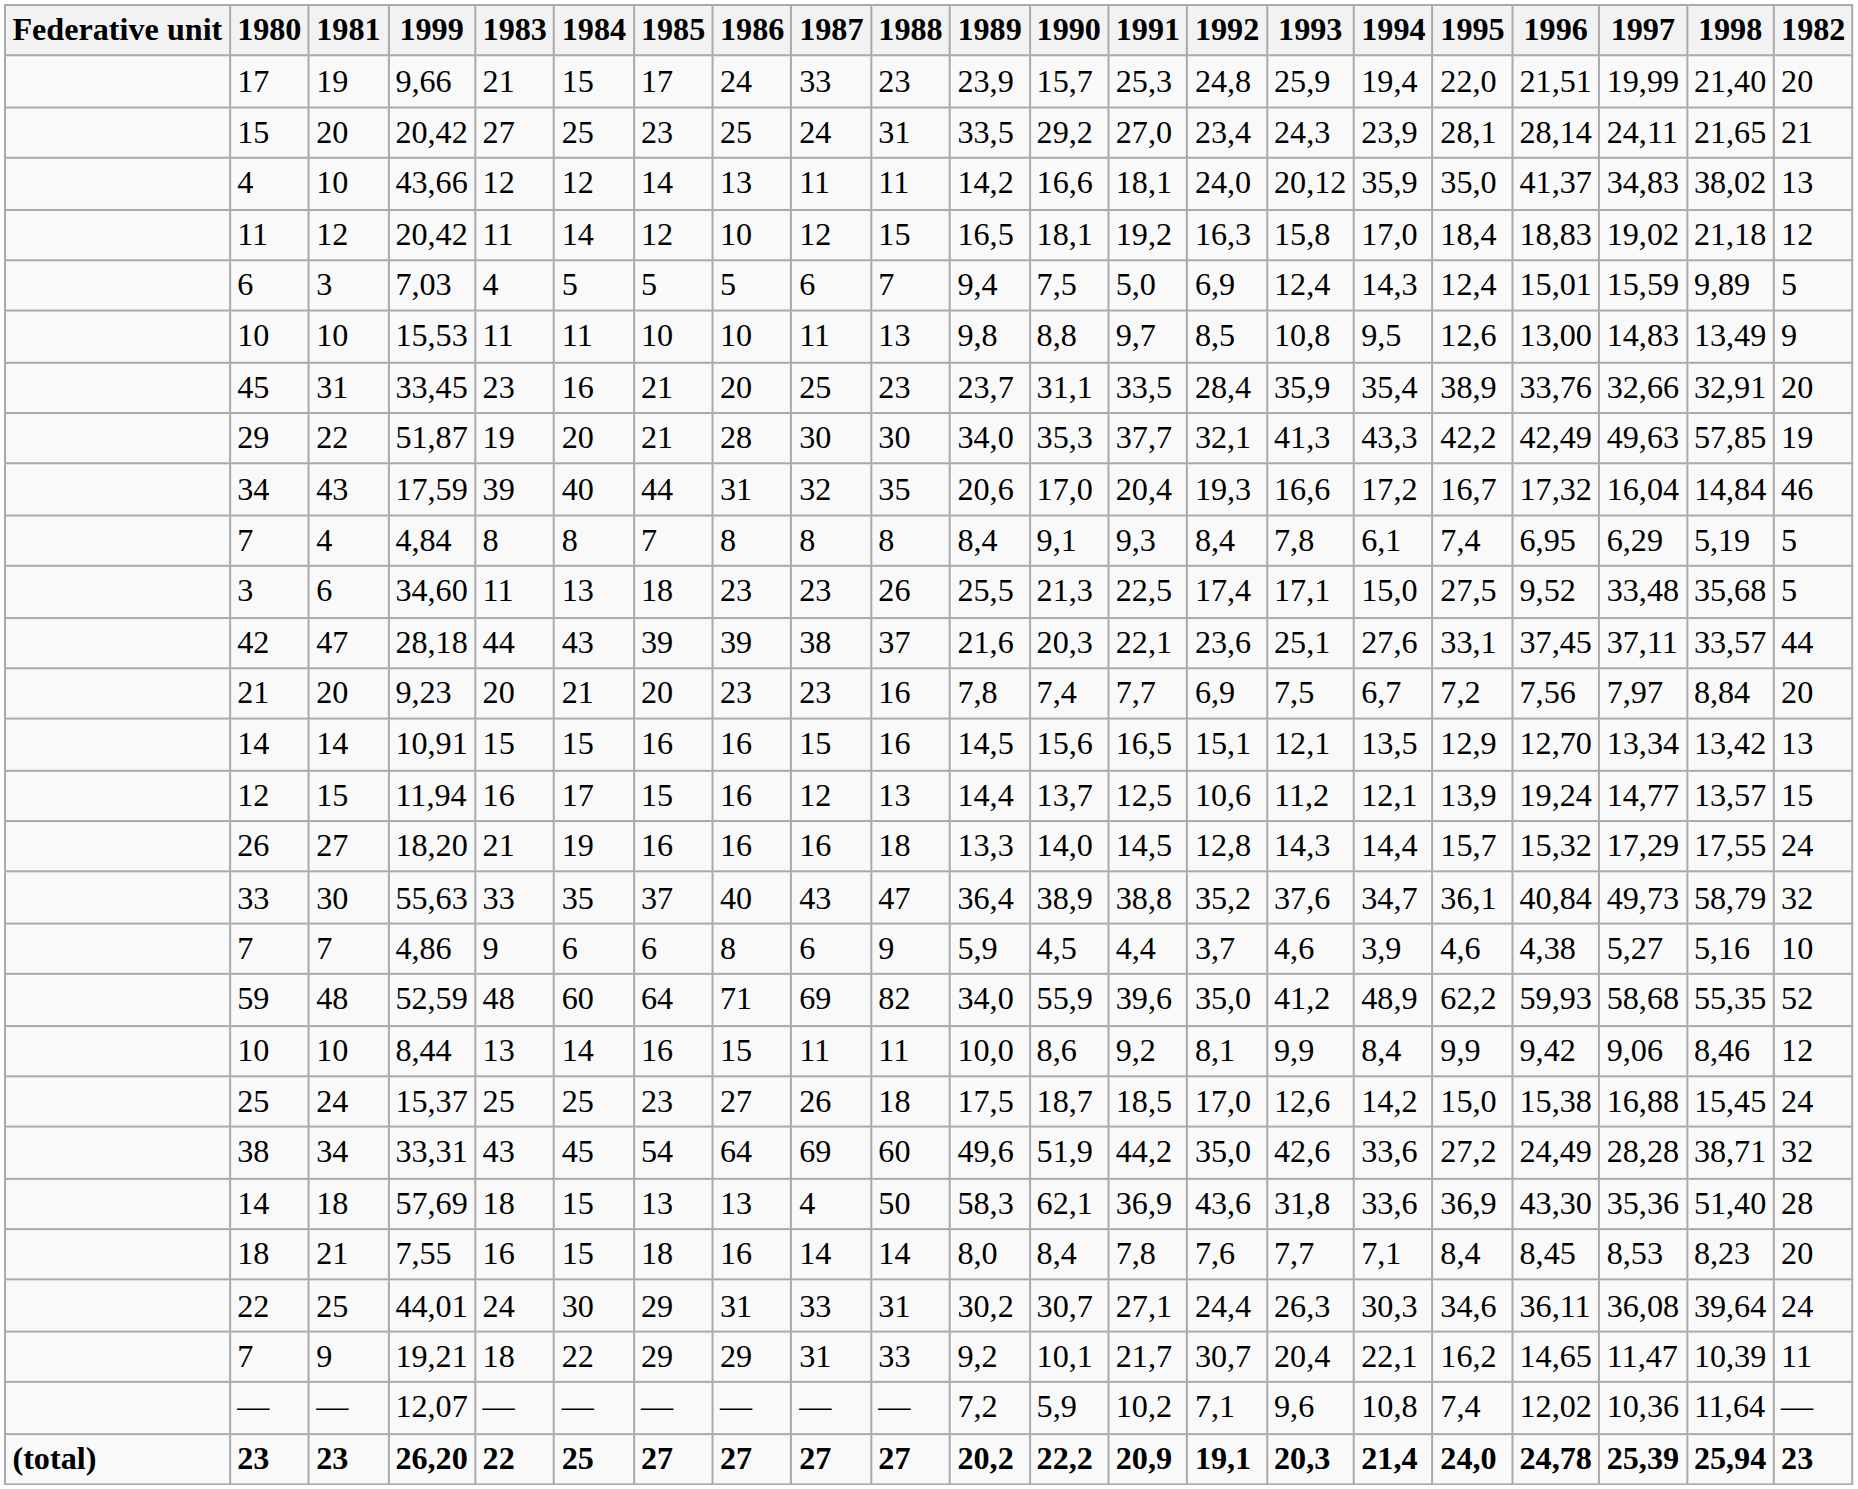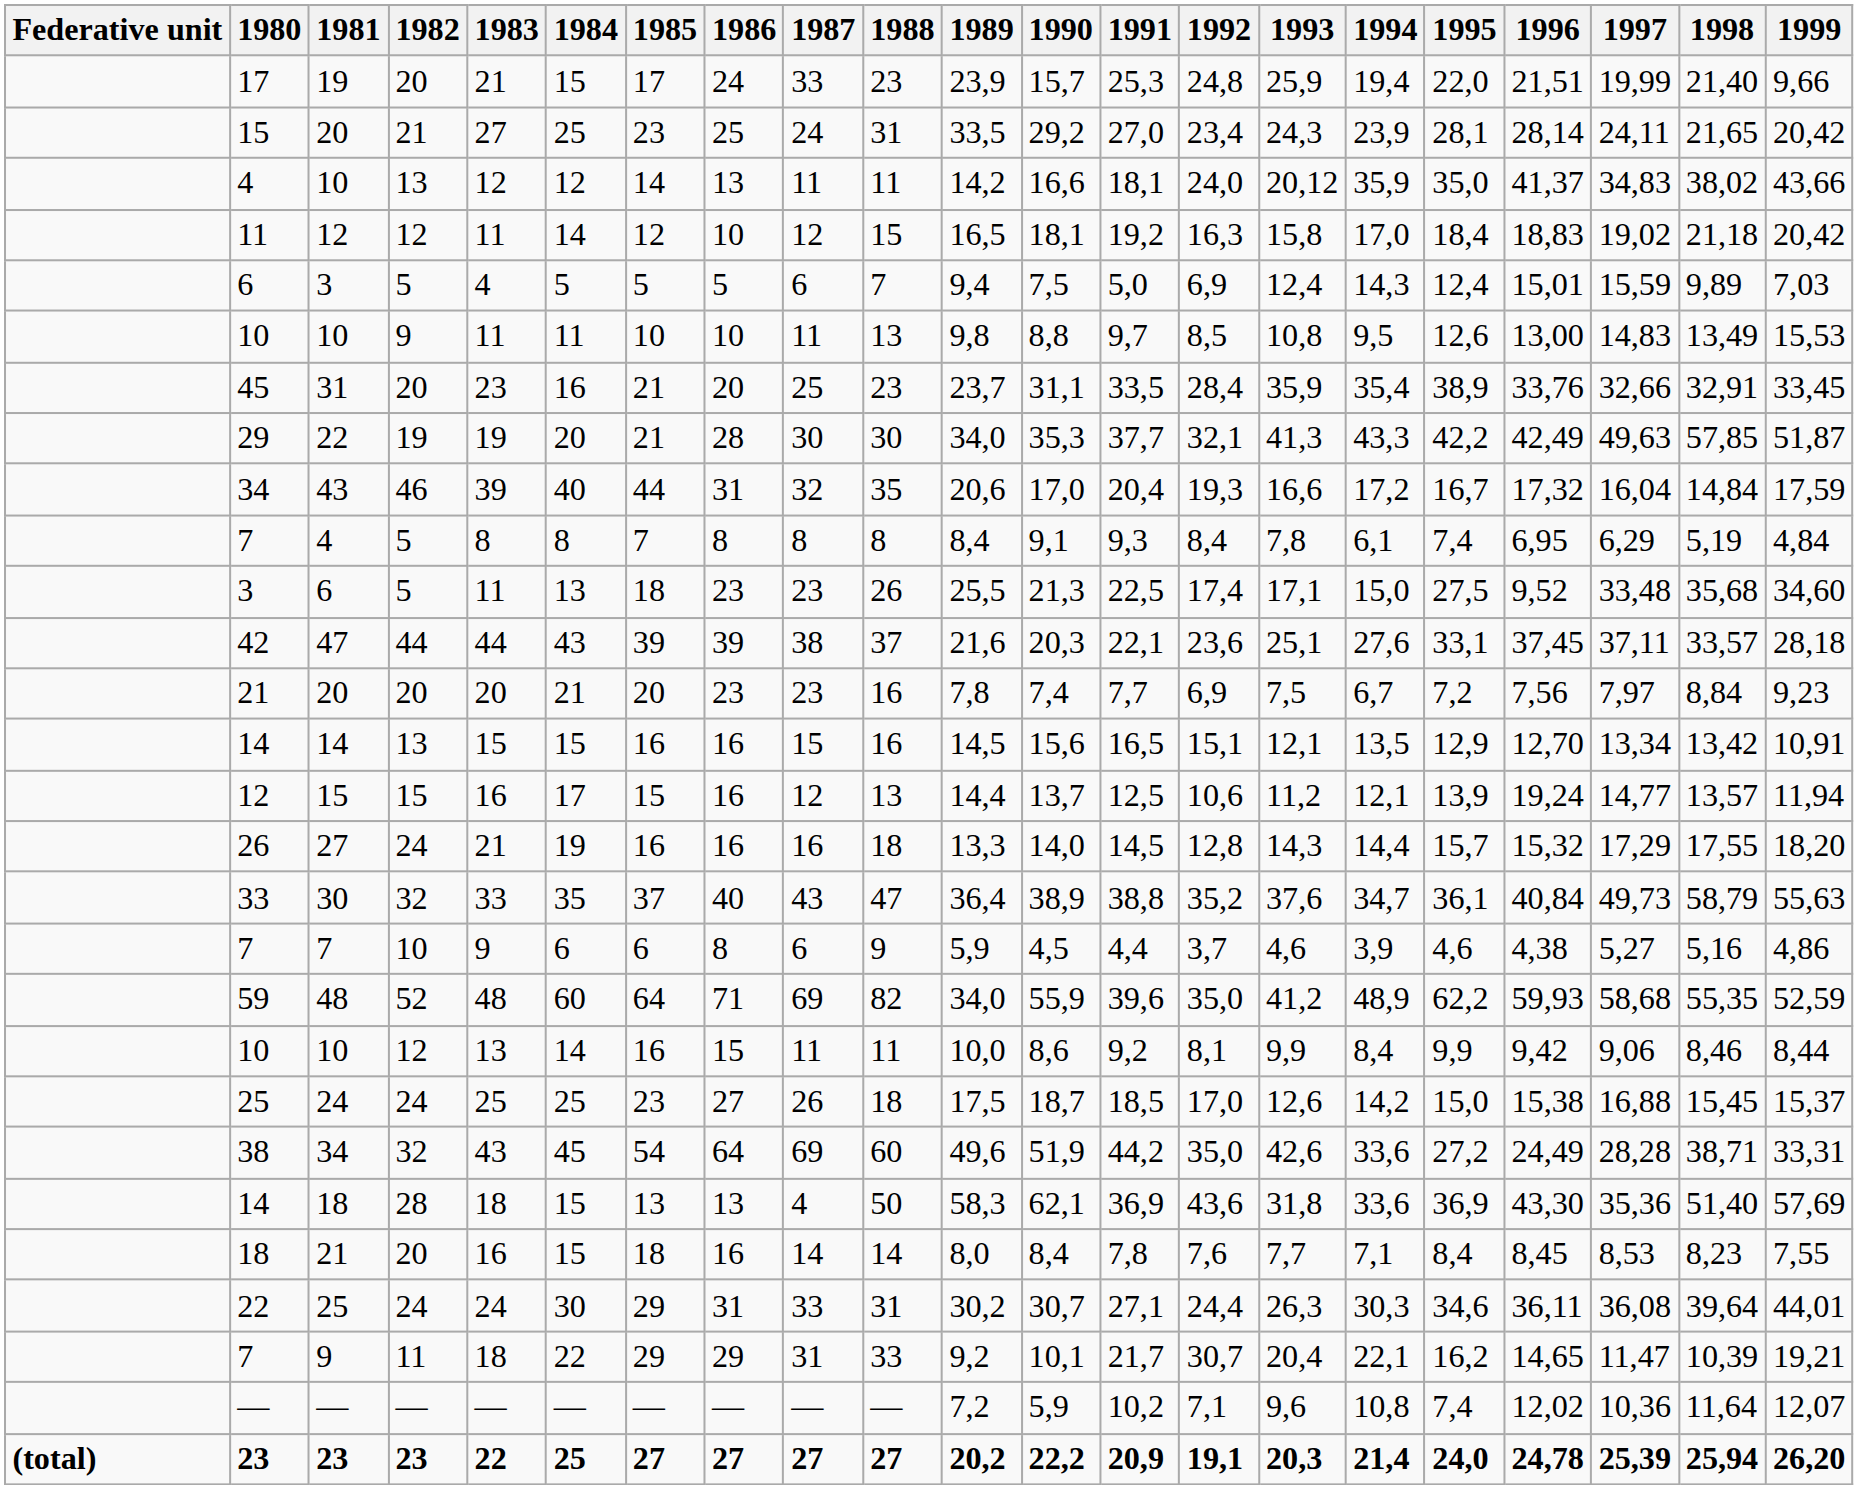columns swapped: (1813, 30) <-> (432, 30)
